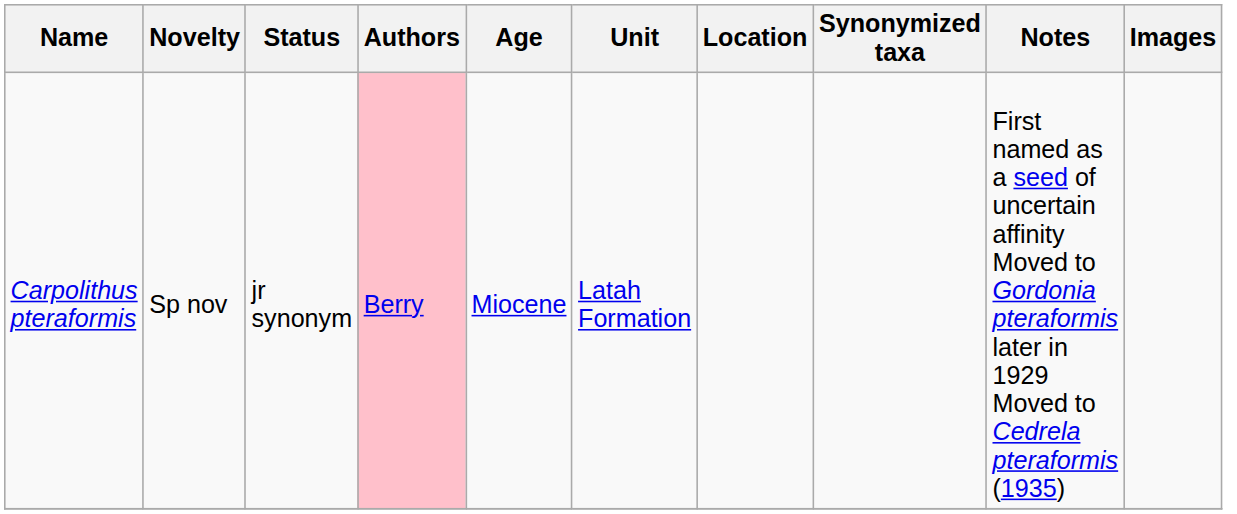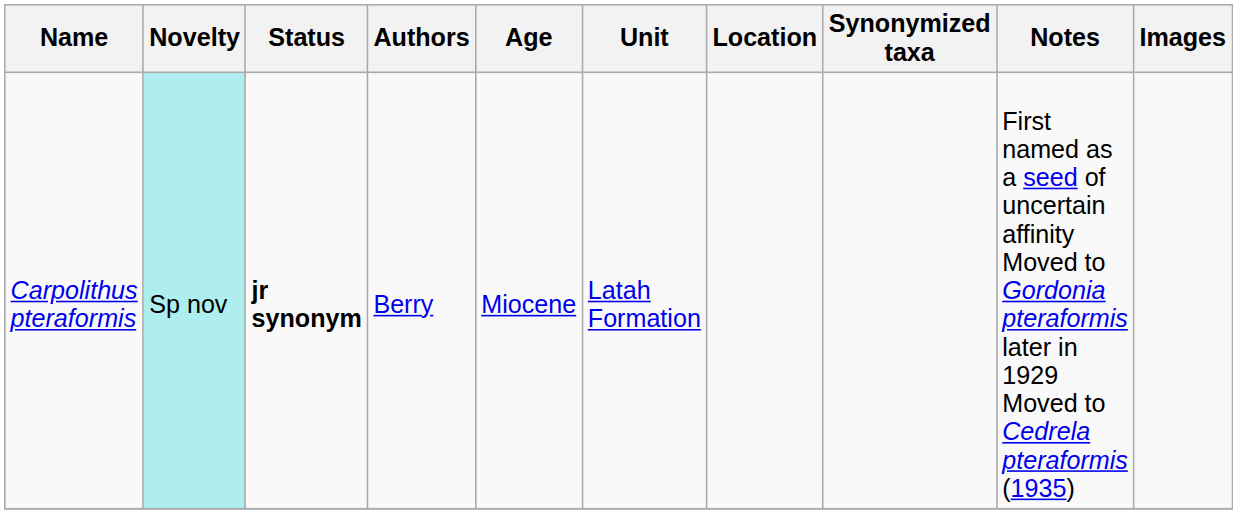(188, 304) no background -> (188, 304) paleturquoise background
(302, 304) normal -> (307, 304) bold
(394, 304) pink background -> (403, 304) no background
